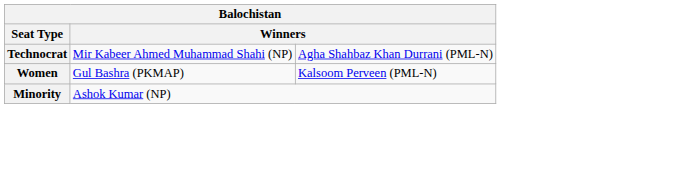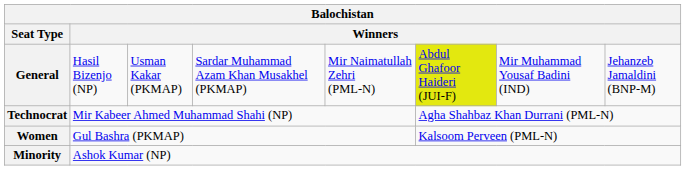+ row: (37, 75)
